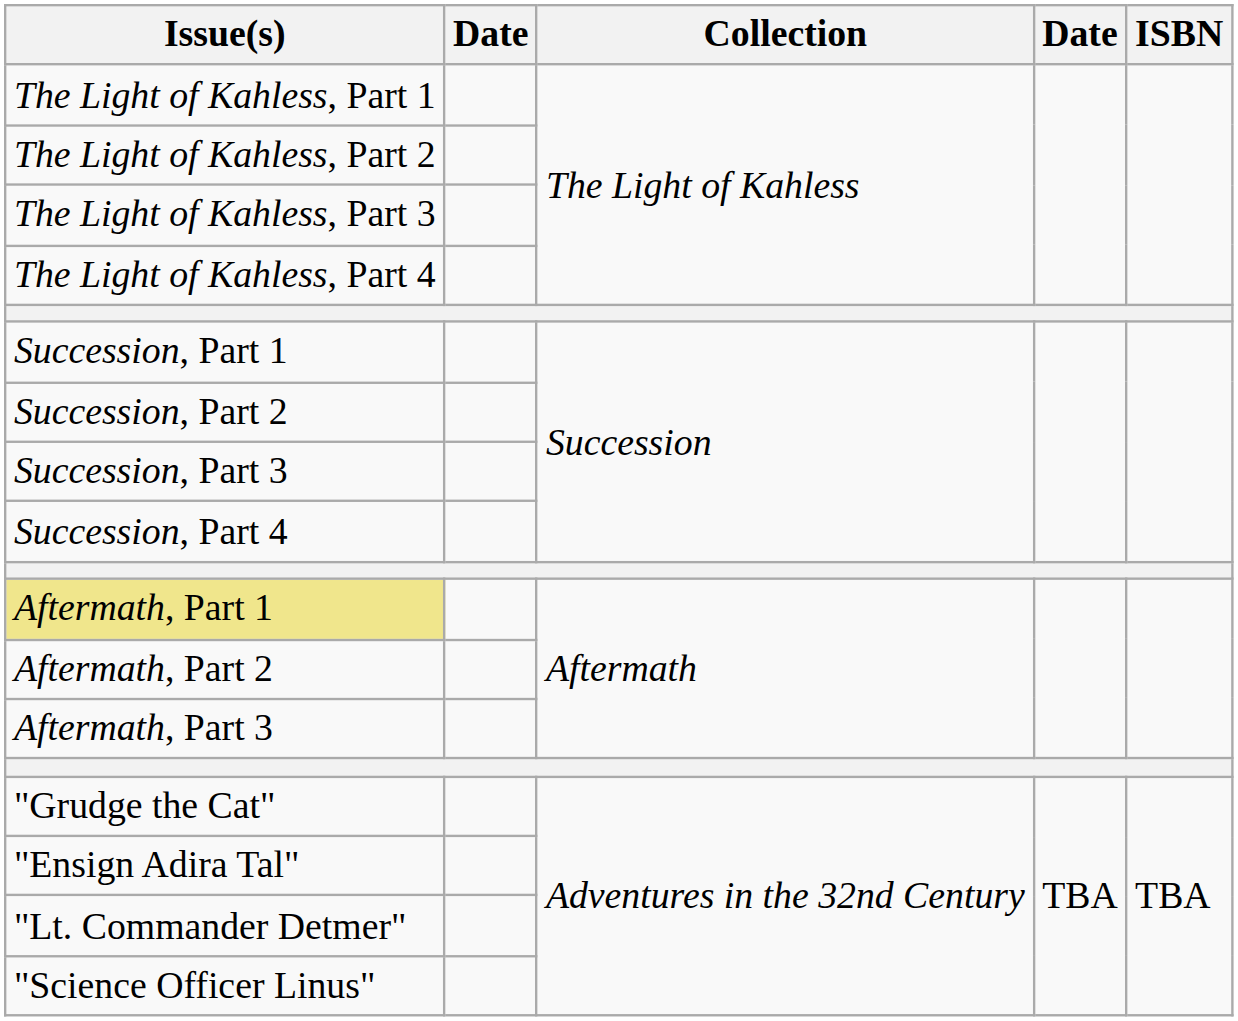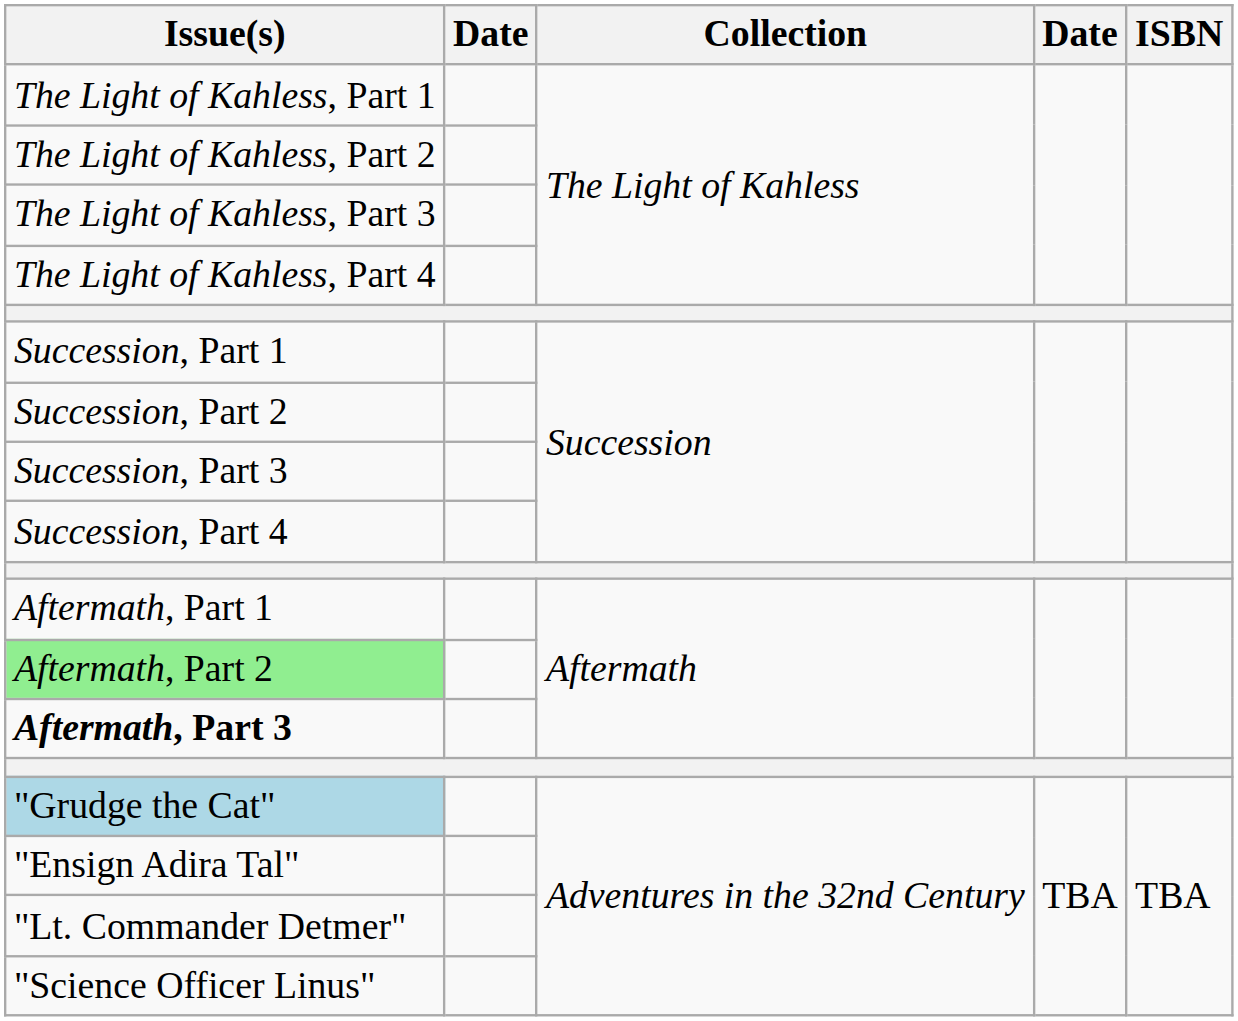(143, 608) khaki background -> (143, 608) no background
(143, 668) no background -> (143, 668) lightgreen background
(143, 727) normal -> (153, 727) bold
(145, 805) no background -> (145, 805) lightblue background
